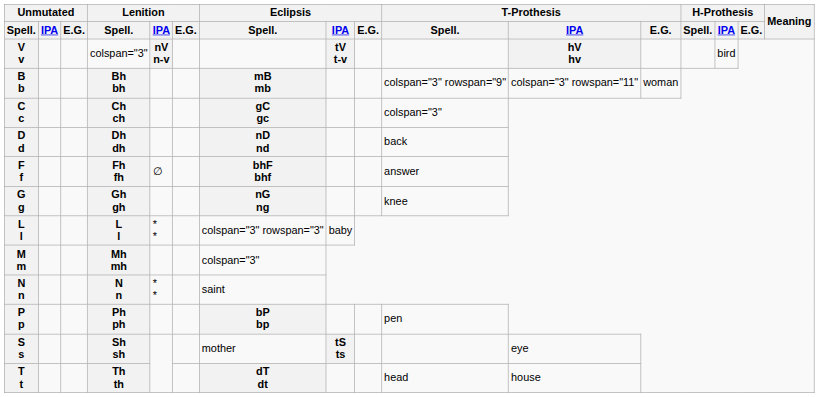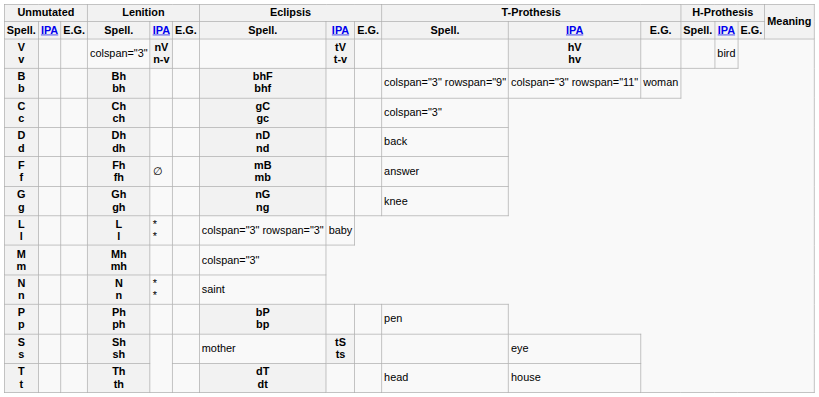(263, 83) mB mb -> (263, 83) bhF bhf
(263, 171) bhF bhf -> (263, 171) mB mb
